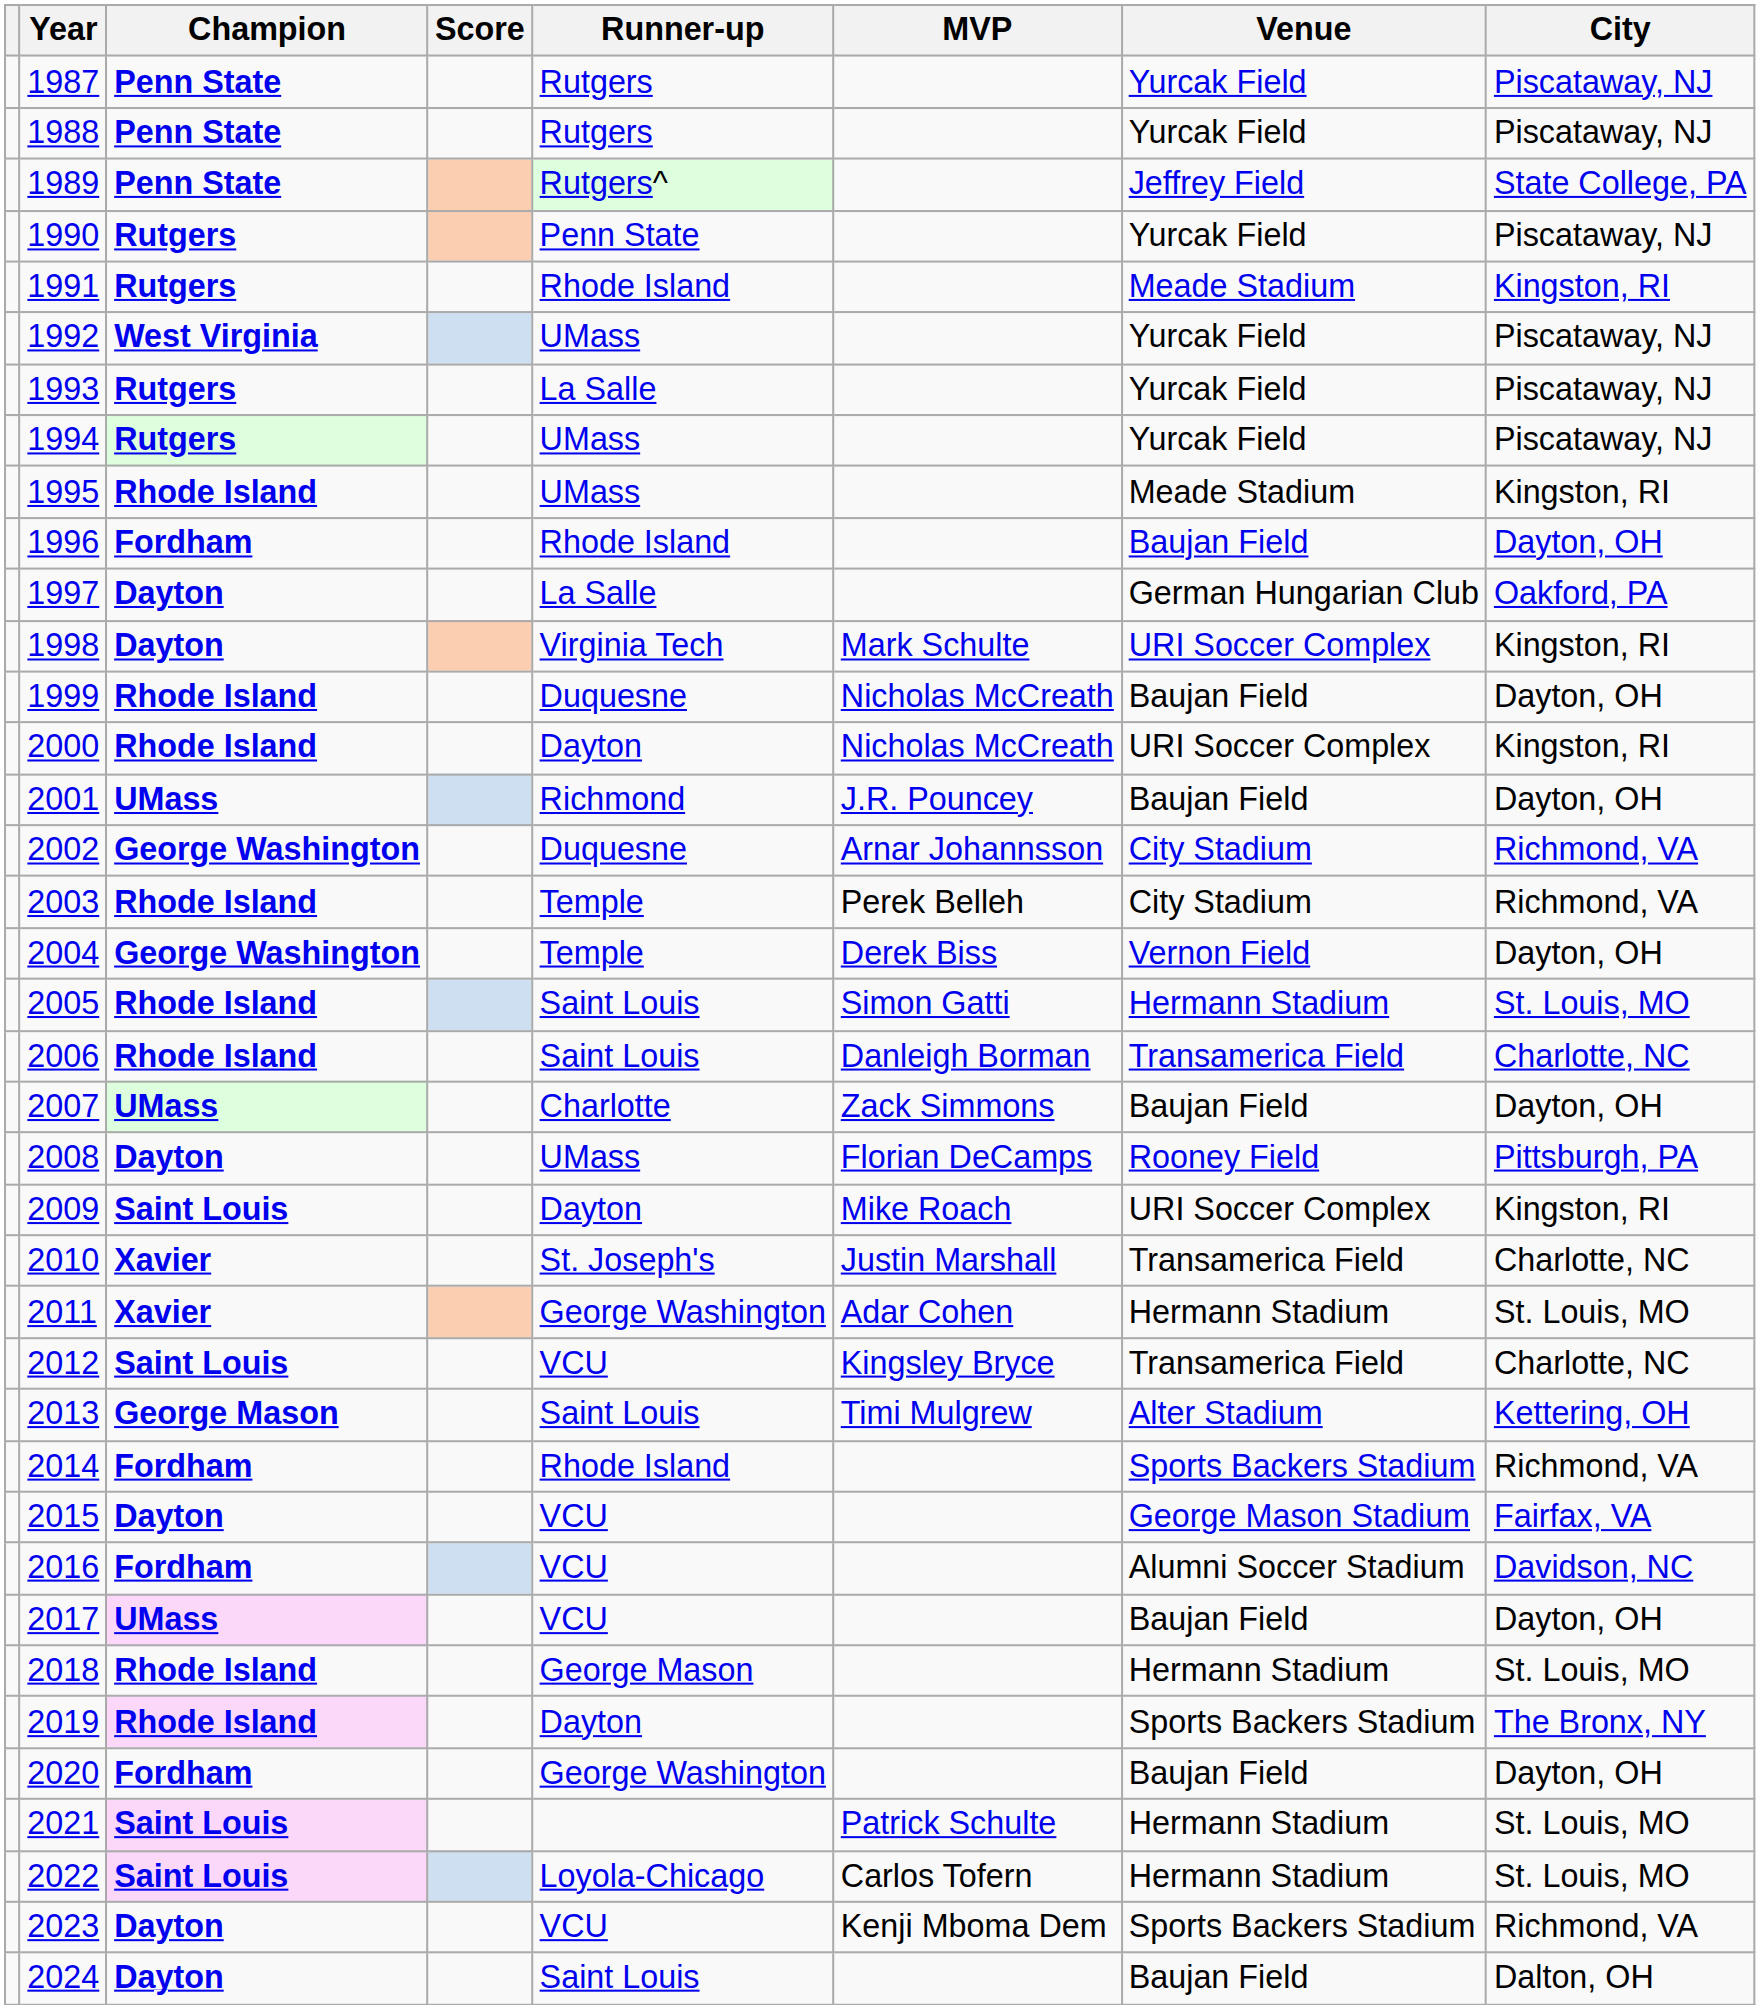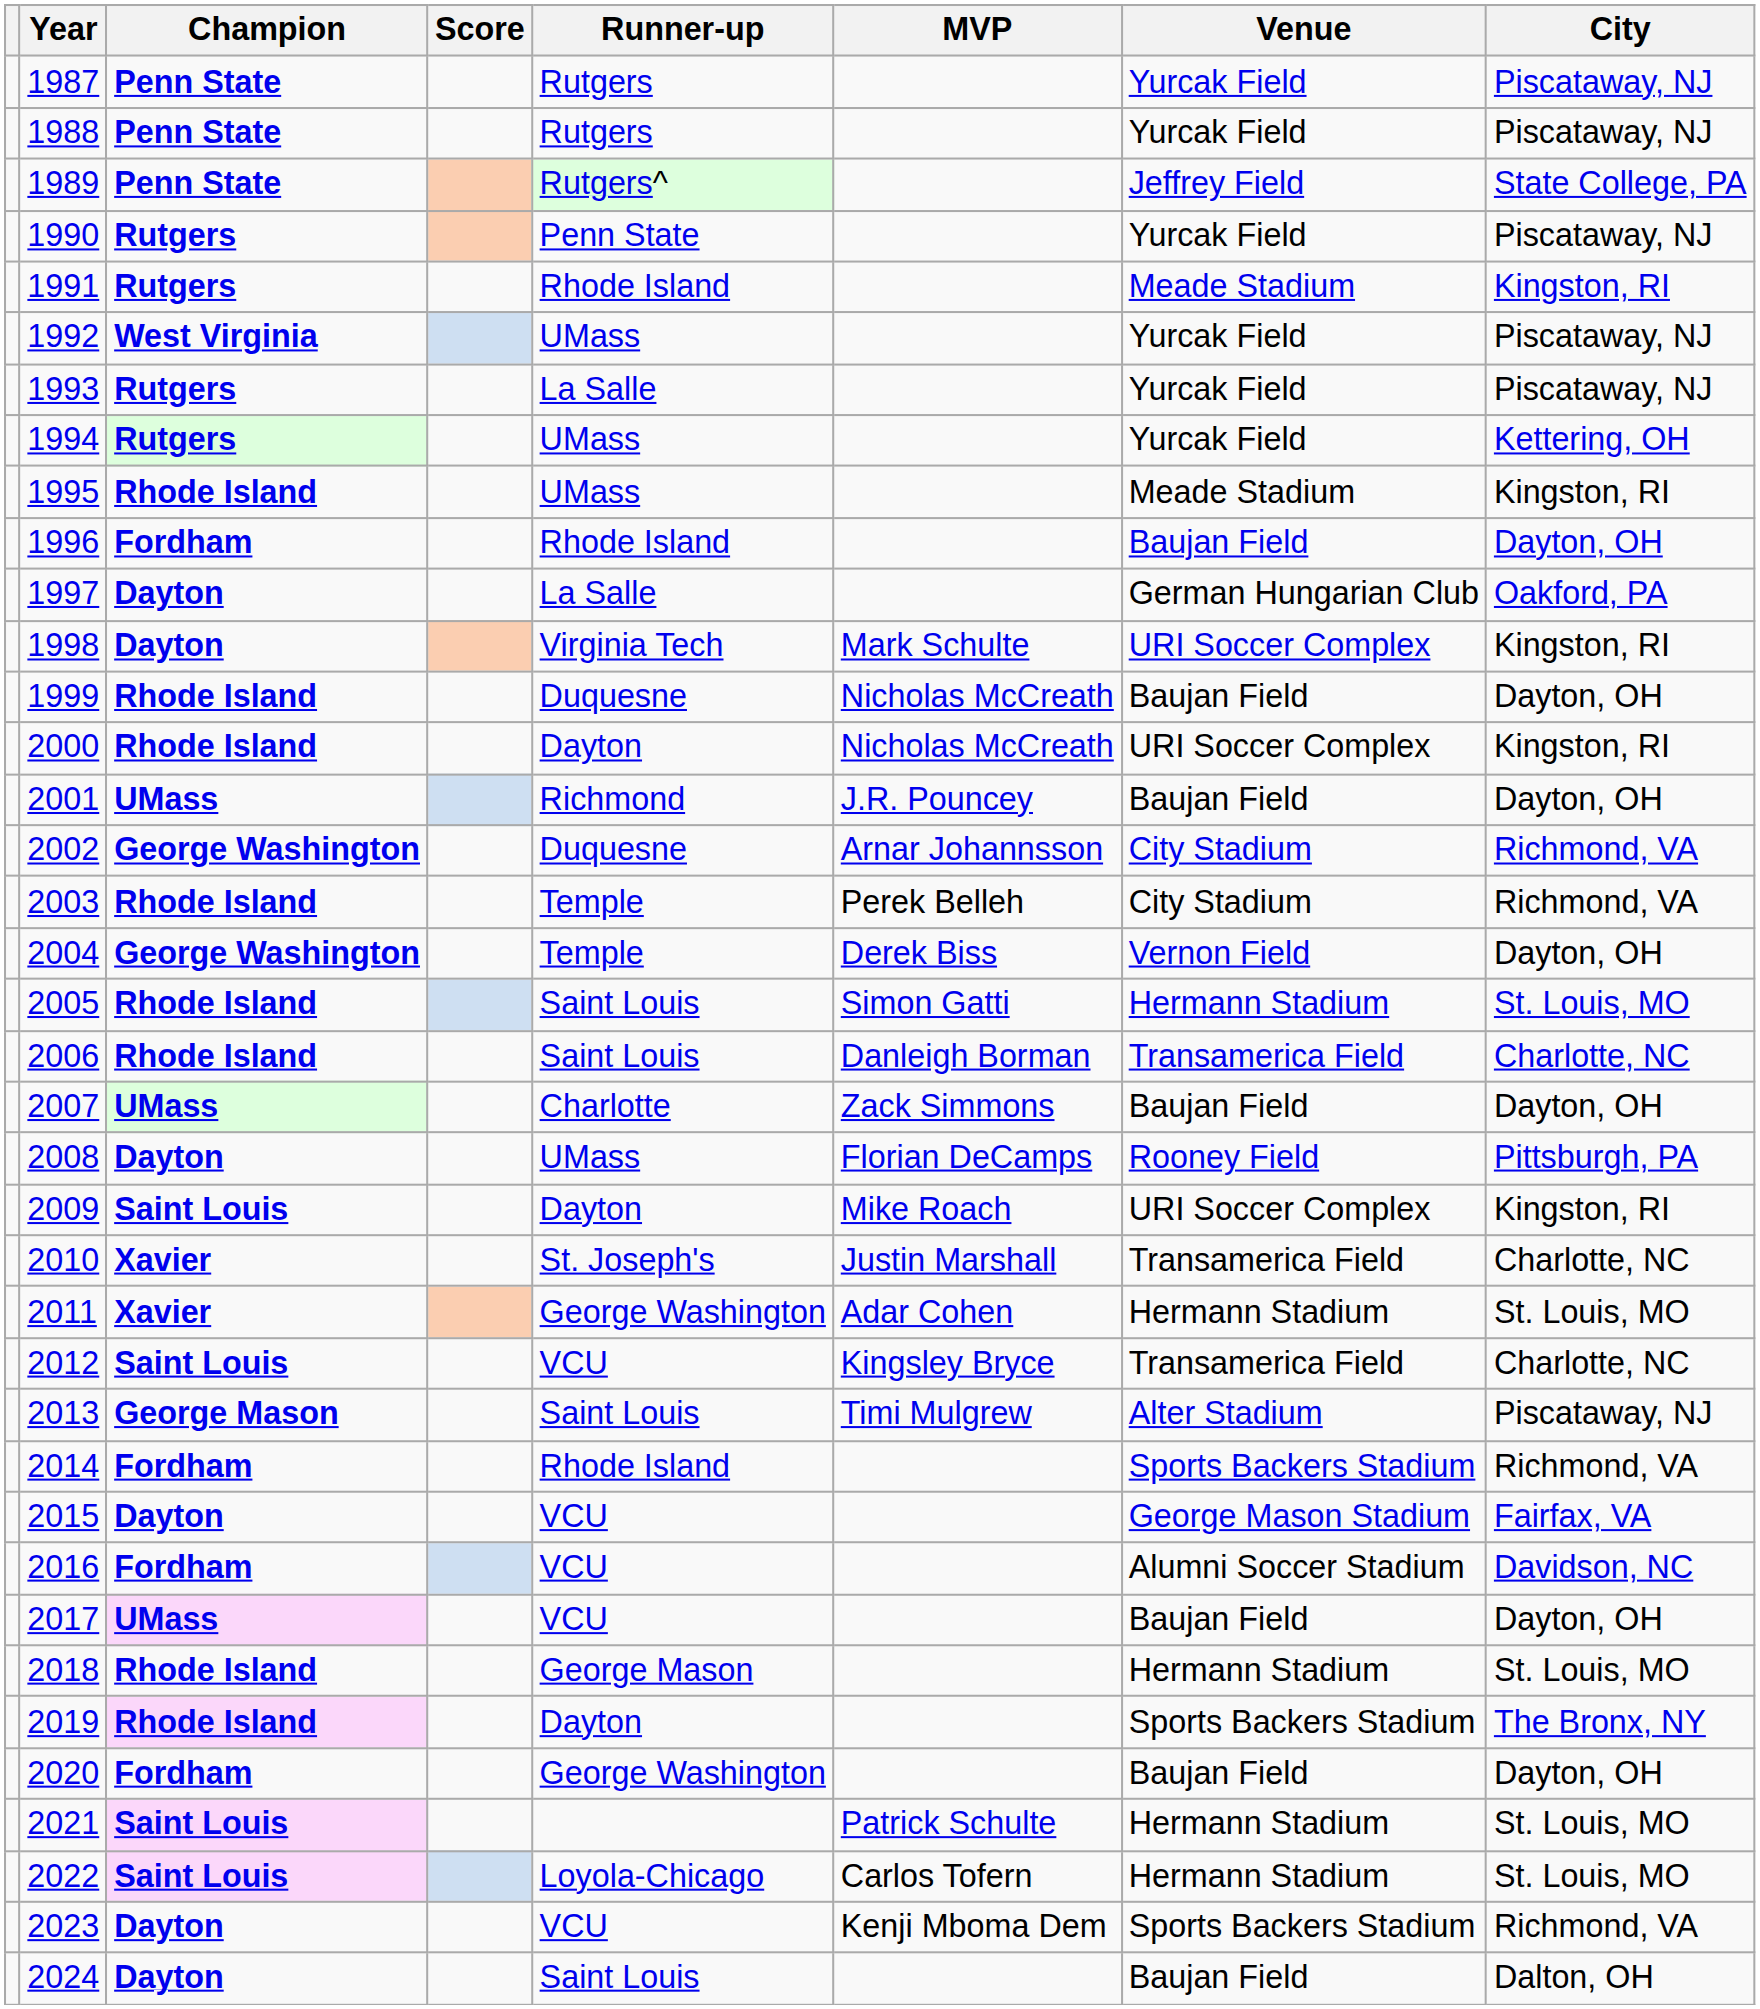(1603, 440) Piscataway, NJ -> (1592, 440) Kettering, OH
(1592, 1414) Kettering, OH -> (1603, 1414) Piscataway, NJ
